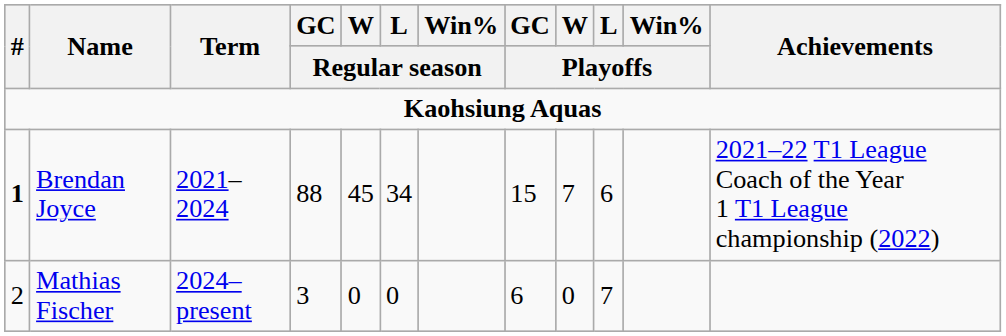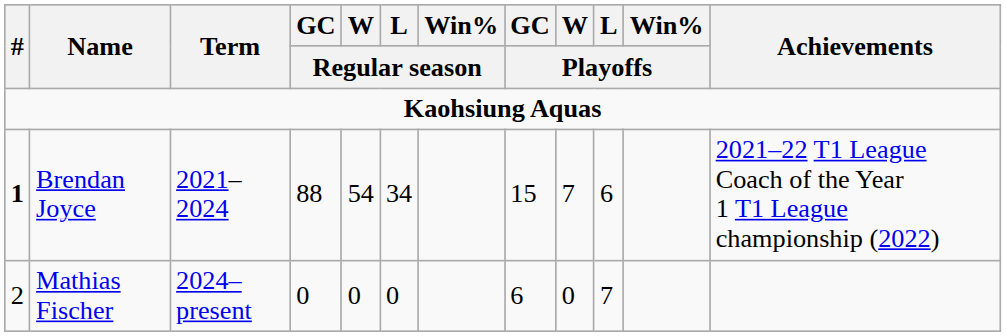(361, 194) 45 -> (361, 194) 54
(303, 295) 3 -> (303, 295) 0
